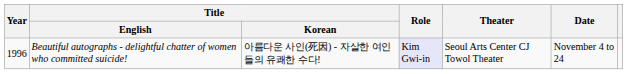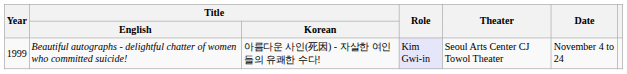(17, 53) 1996 -> (17, 53) 1999
